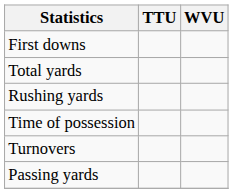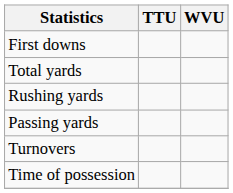rows swapped: (53, 174) <-> (72, 122)
